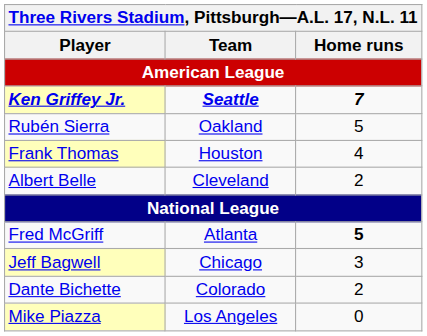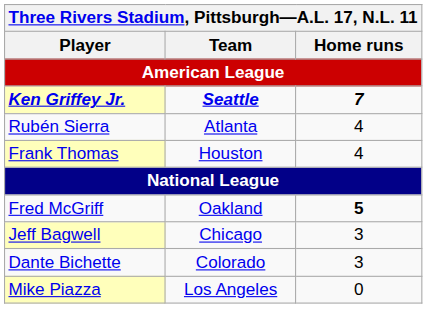(231, 126) Oakland -> (231, 126) Atlanta
(359, 126) 5 -> (359, 126) 4
- row: (52, 180)
(231, 235) Atlanta -> (231, 208) Oakland
(359, 289) 2 -> (359, 262) 3
